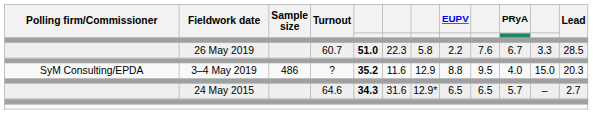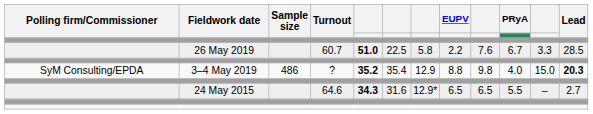(396, 50) 22.3 -> (396, 50) 22.5
(396, 71) 11.6 -> (396, 71) 35.4
(485, 71) 9.5 -> (485, 71) 9.8
(573, 71) normal -> (573, 71) bold
(515, 91) 5.7 -> (515, 91) 5.5
